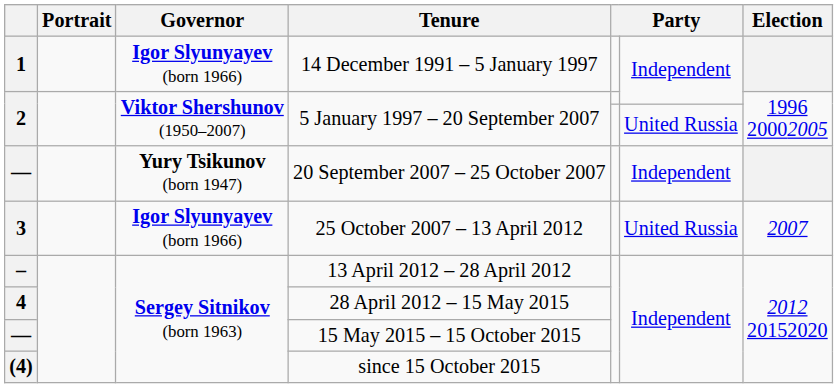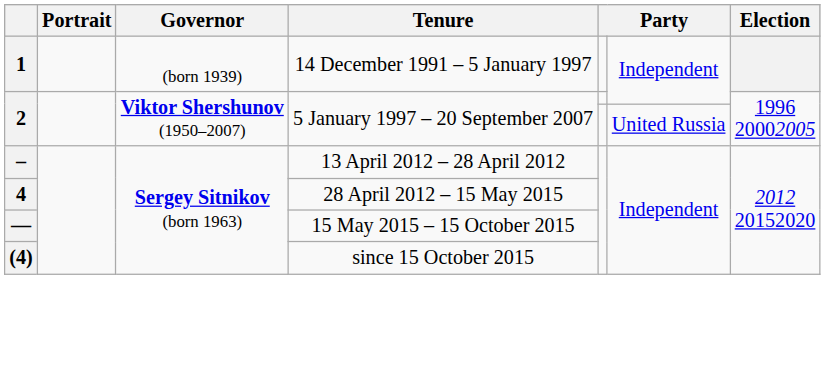(202, 63) Igor Slyunyayev (born 1966) -> (202, 76) (born 1939)
- row: (21, 173)
- row: (21, 227)
